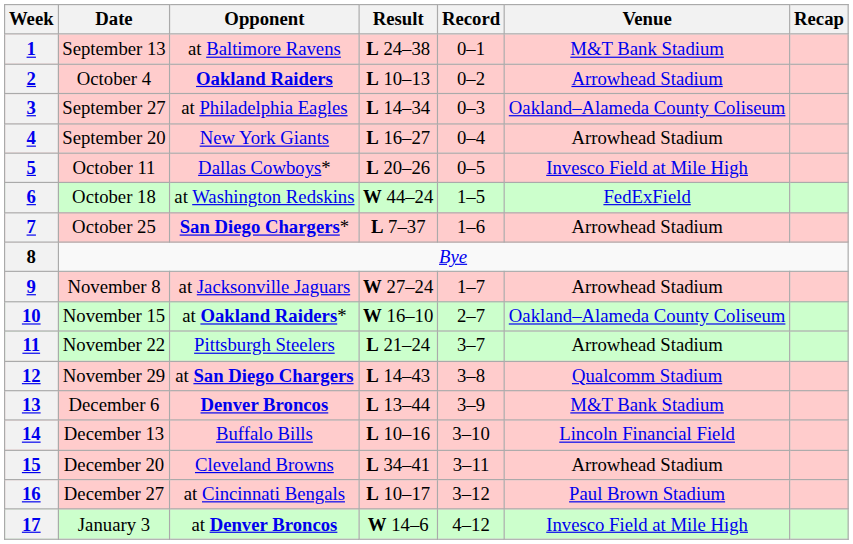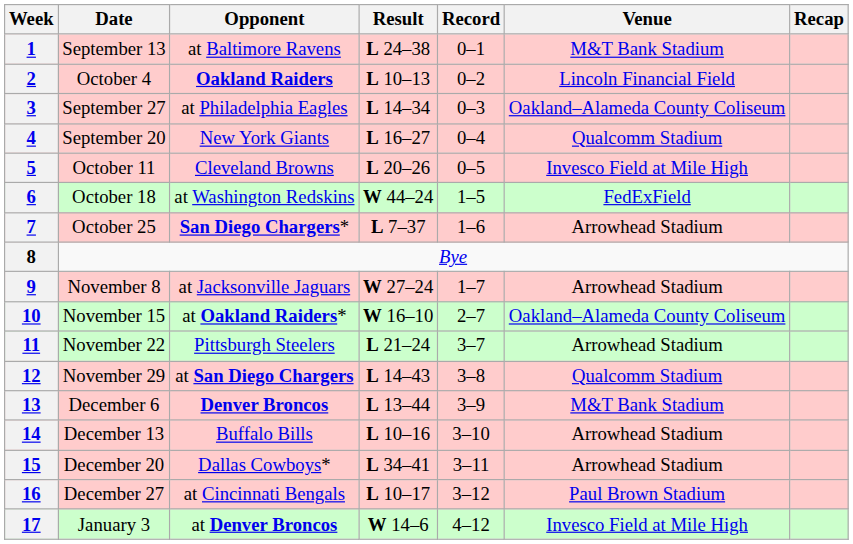(647, 78) Arrowhead Stadium -> (647, 78) Lincoln Financial Field
(647, 138) Arrowhead Stadium -> (647, 138) Qualcomm Stadium
(264, 167) Dallas Cowboys* -> (264, 167) Cleveland Browns
(647, 434) Lincoln Financial Field -> (647, 434) Arrowhead Stadium
(264, 464) Cleveland Browns -> (264, 464) Dallas Cowboys*
